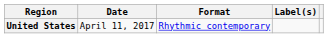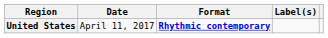(214, 26) normal -> (214, 26) bold
